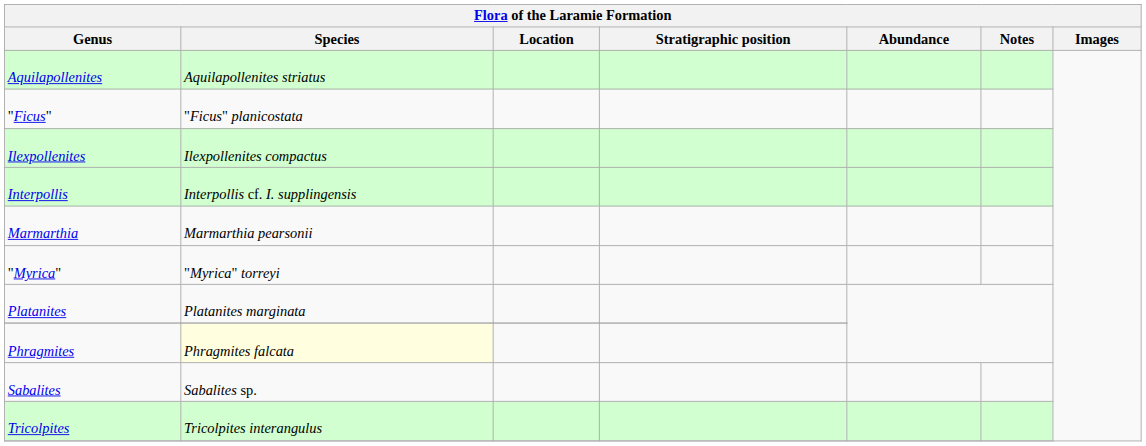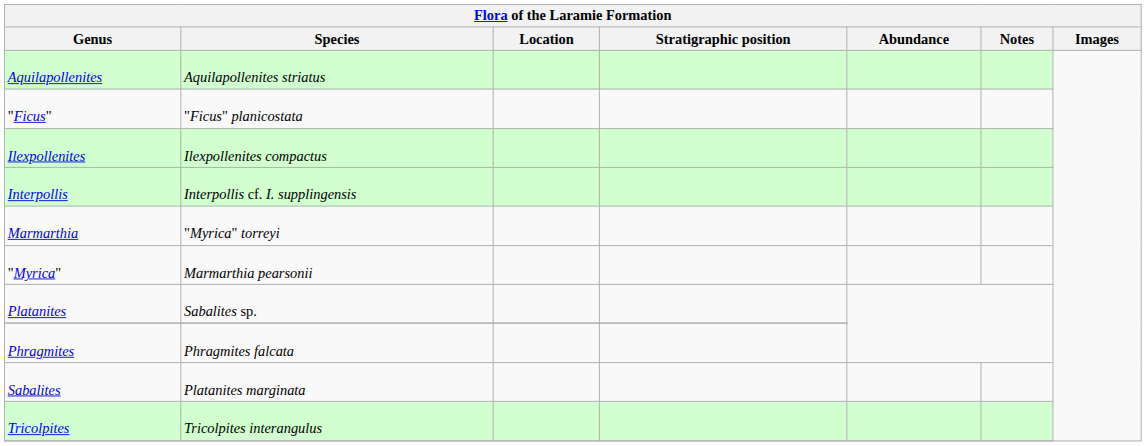(248, 233) Marmarthia pearsonii -> (232, 233) "Myrica" torreyi
(232, 272) "Myrica" torreyi -> (248, 272) Marmarthia pearsonii
(245, 312) Platanites marginata -> (220, 312) Sabalites sp.
(239, 351) lightyellow background -> (239, 351) no background
(220, 390) Sabalites sp. -> (245, 390) Platanites marginata
